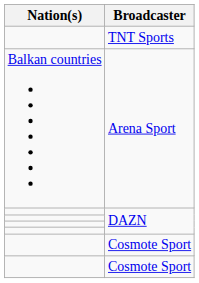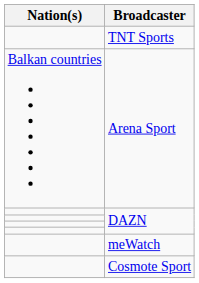(150, 244) Cosmote Sport -> (134, 244) meWatch
